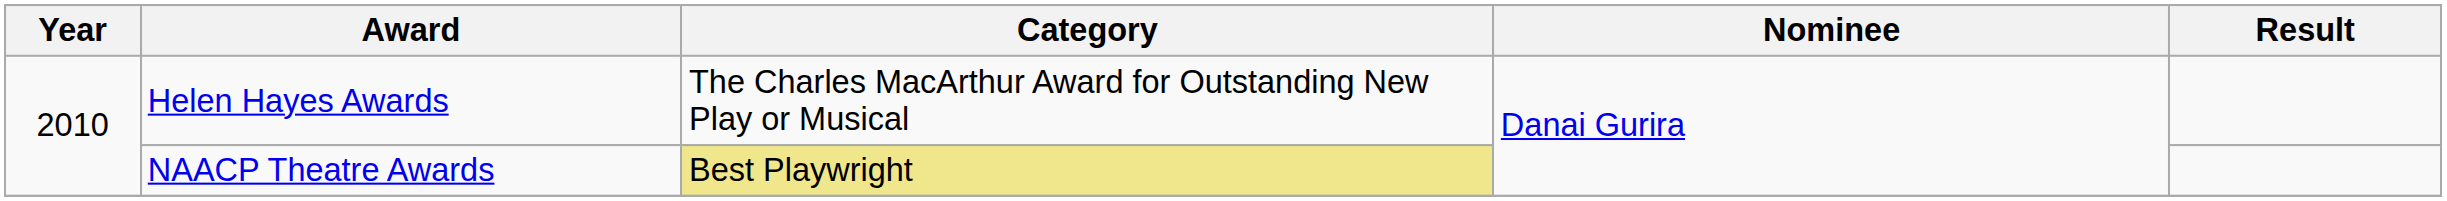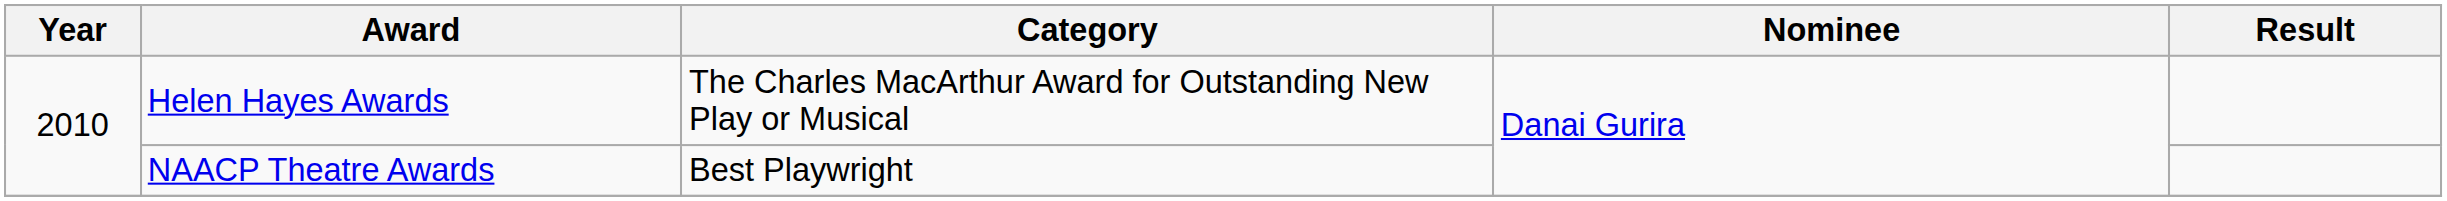(801, 169) khaki background -> (801, 169) no background
